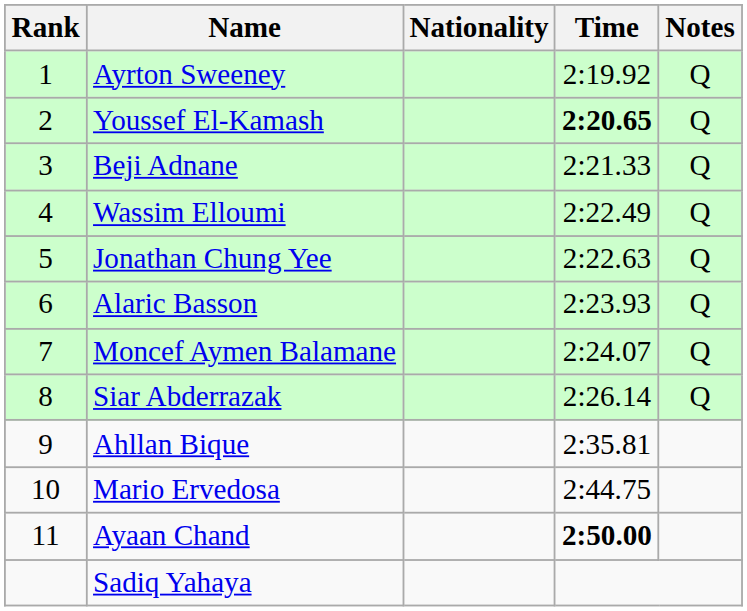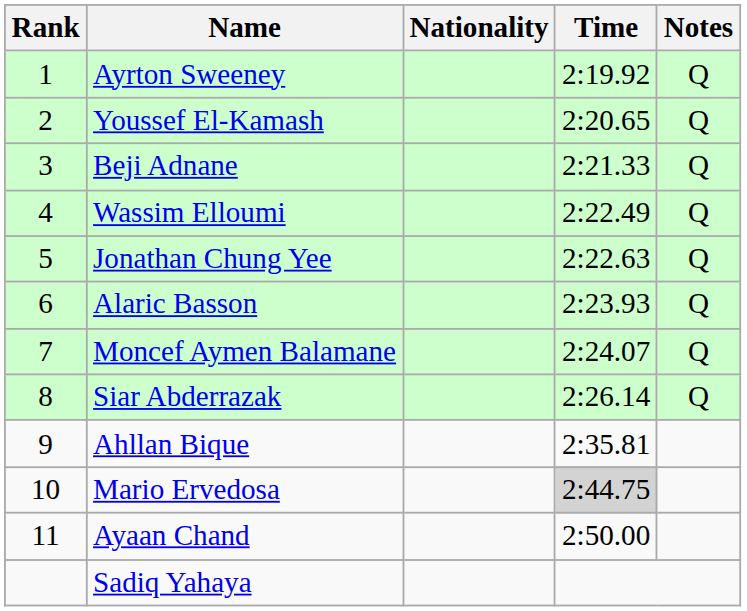(607, 119) bold -> (606, 119) normal
(607, 489) no background -> (606, 489) lightgrey background
(607, 535) bold -> (606, 535) normal
